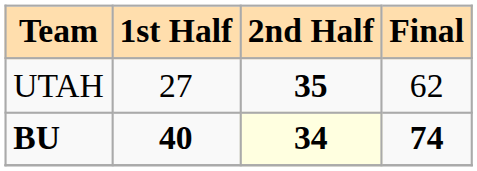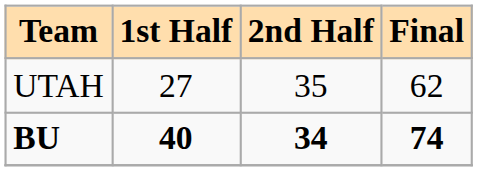(311, 85) bold -> (311, 85) normal
(311, 138) lightyellow background -> (311, 138) no background
